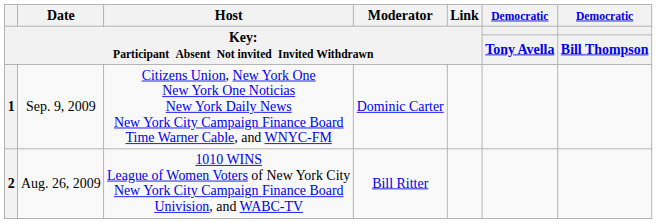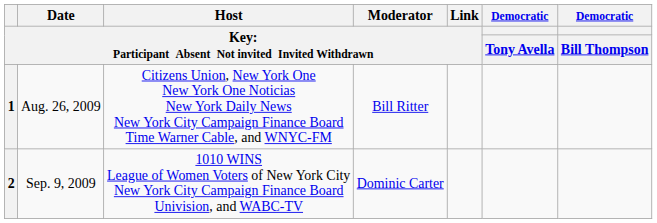(61, 106) Sep. 9, 2009 -> (61, 106) Aug. 26, 2009
(400, 106) Dominic Carter -> (400, 106) Bill Ritter
(61, 183) Aug. 26, 2009 -> (61, 183) Sep. 9, 2009
(400, 183) Bill Ritter -> (400, 183) Dominic Carter
